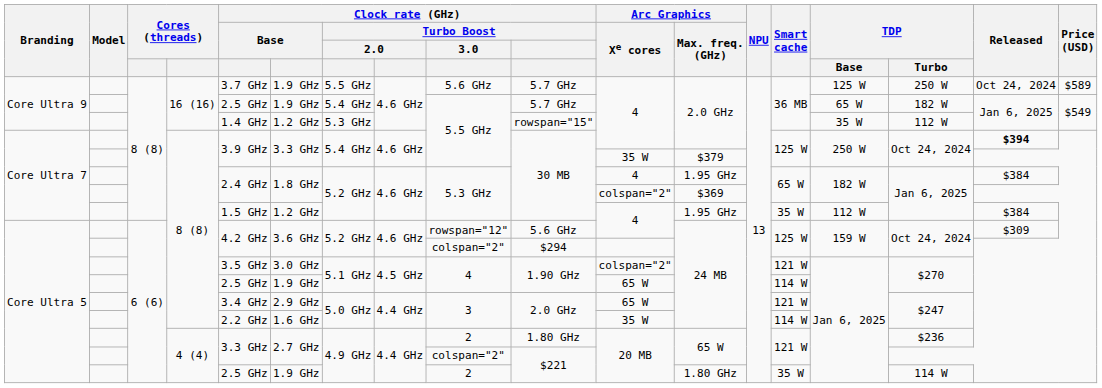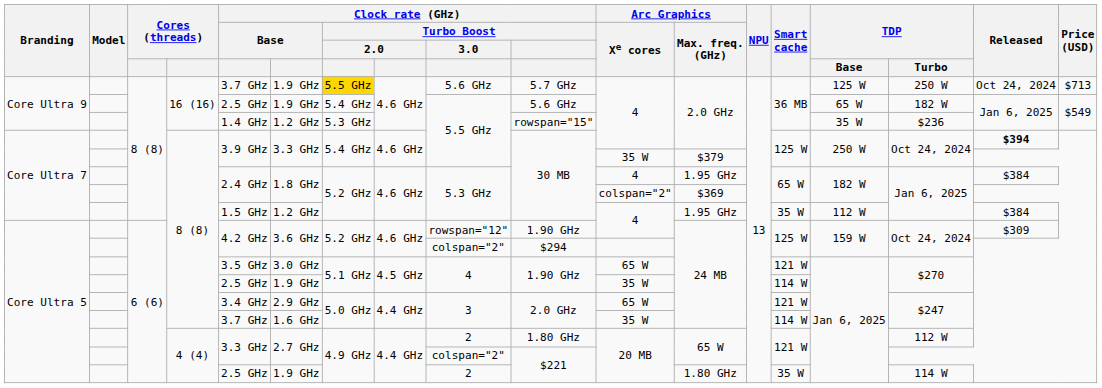(348, 85) no background -> (348, 85) gold background
(1078, 85) $589 -> (1078, 85) $713
(553, 103) 5.7 GHz -> (553, 103) 5.6 GHz
(931, 121) 112 W -> (931, 121) $236
(553, 230) 5.6 GHz -> (553, 230) 1.90 GHz
(635, 266) colspan="2" -> (635, 266) 65 W
(635, 284) 65 W -> (635, 284) 35 W
(244, 320) 2.2 GHz -> (244, 320) 3.7 GHz
(931, 338) $236 -> (931, 338) 112 W
